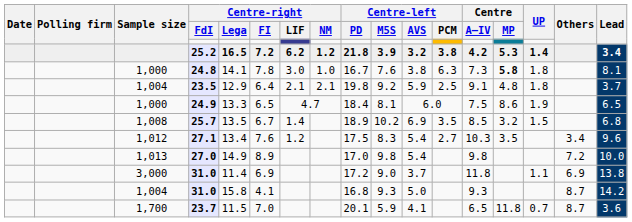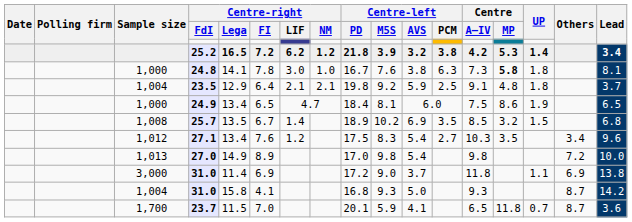(234, 105) 13.3 -> (234, 105) 13.4
